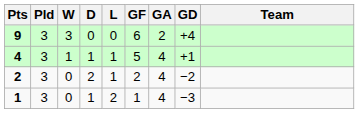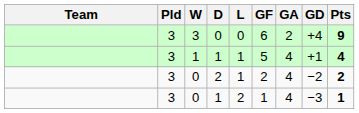columns swapped: (277, 14) <-> (18, 14)
